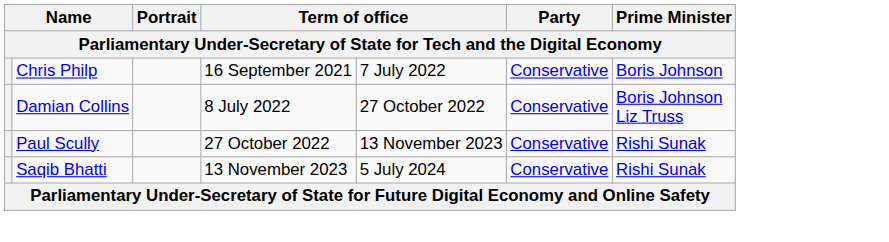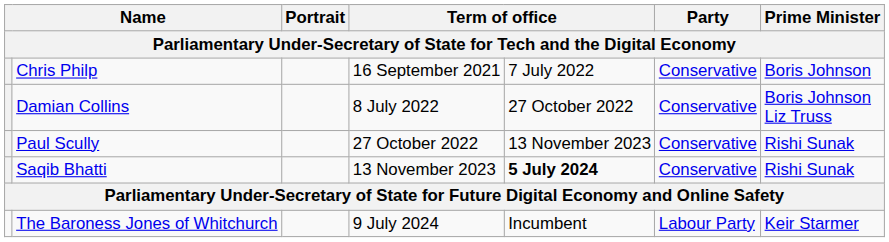(403, 169) normal -> (553, 169) bold
+ row: (147, 223)
